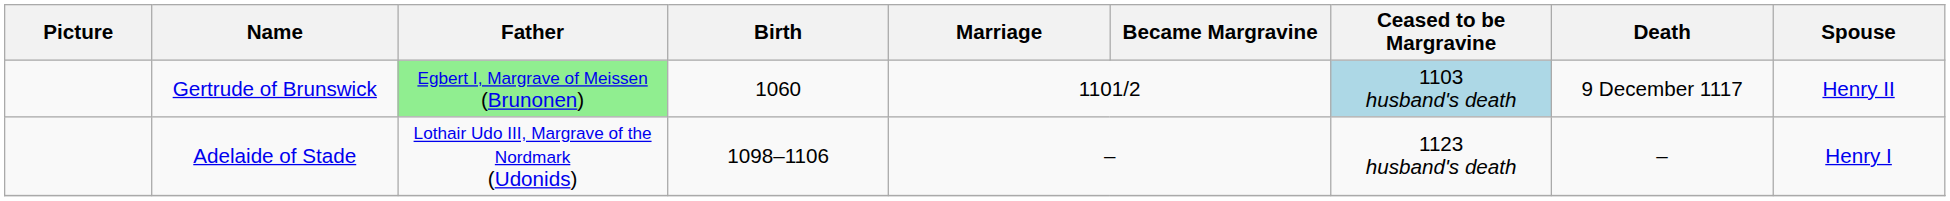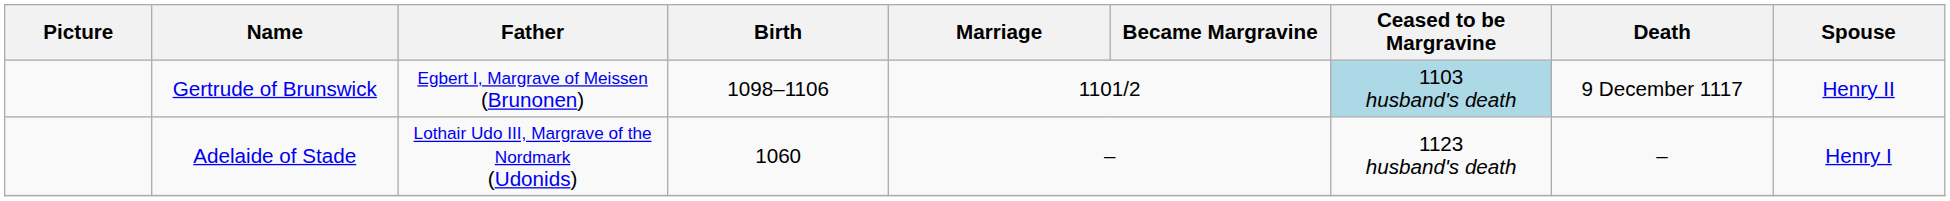(533, 89) lightgreen background -> (533, 89) no background
(778, 88) 1060 -> (778, 88) 1098–1106
(778, 155) 1098–1106 -> (778, 155) 1060
